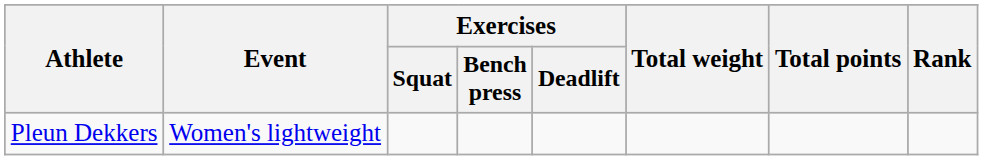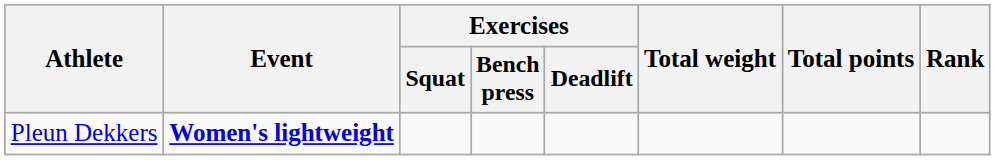(275, 133) normal -> (282, 133) bold
